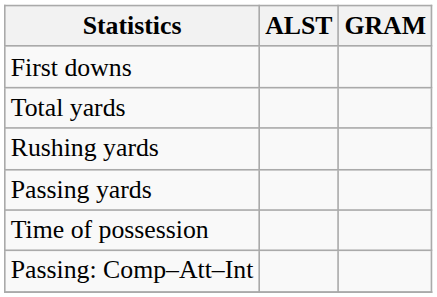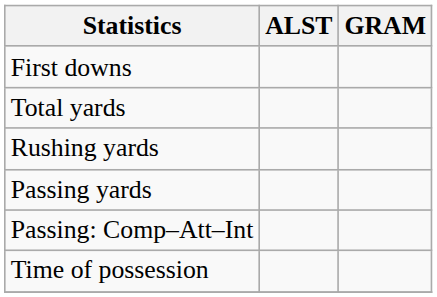rows swapped: (132, 270) <-> (110, 229)
